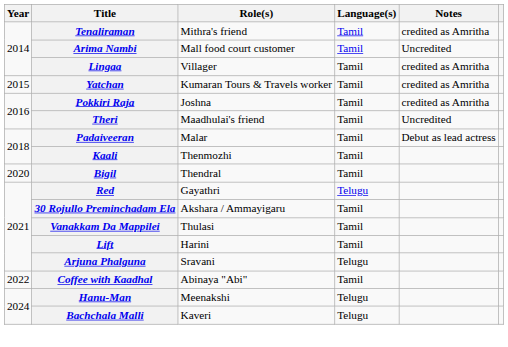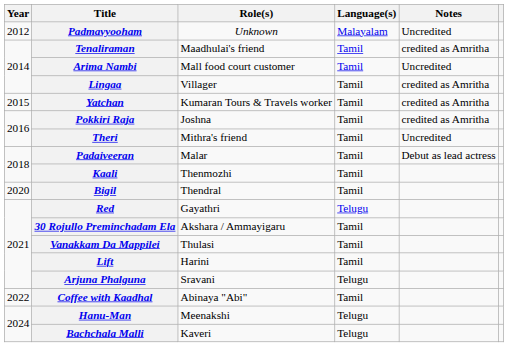+ row: (105, 31)
(214, 31) Mithra's friend -> (223, 48) Maadhulai's friend
(223, 119) Maadhulai's friend -> (214, 137) Mithra's friend
